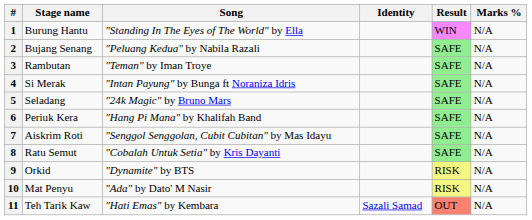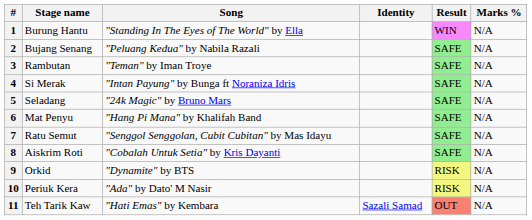(51, 118) Periuk Kera -> (49, 118) Mat Penyu
(54, 135) Aiskrim Roti -> (51, 135) Ratu Semut
(51, 153) Ratu Semut -> (54, 153) Aiskrim Roti
(49, 188) Mat Penyu -> (51, 188) Periuk Kera
